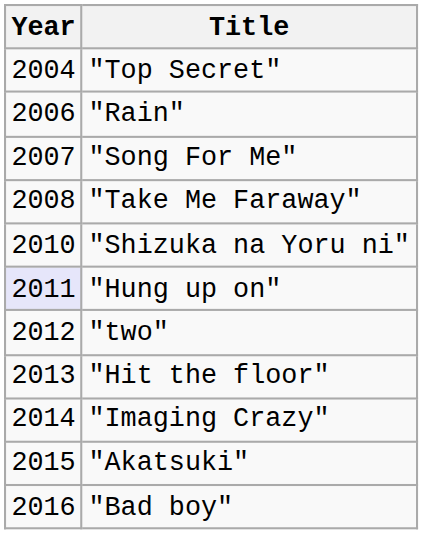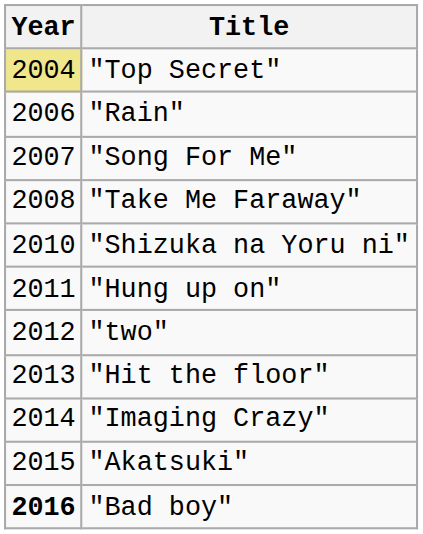(44, 70) no background -> (44, 70) khaki background
(44, 289) lavender background -> (44, 289) no background
(44, 507) normal -> (44, 507) bold
